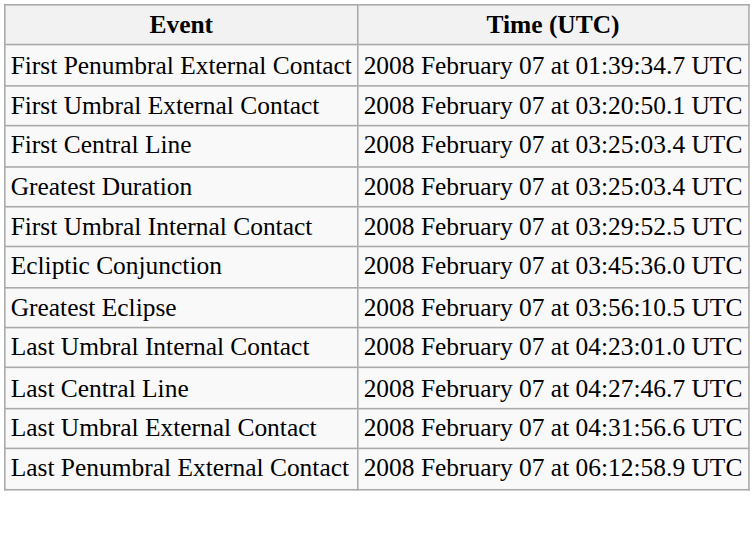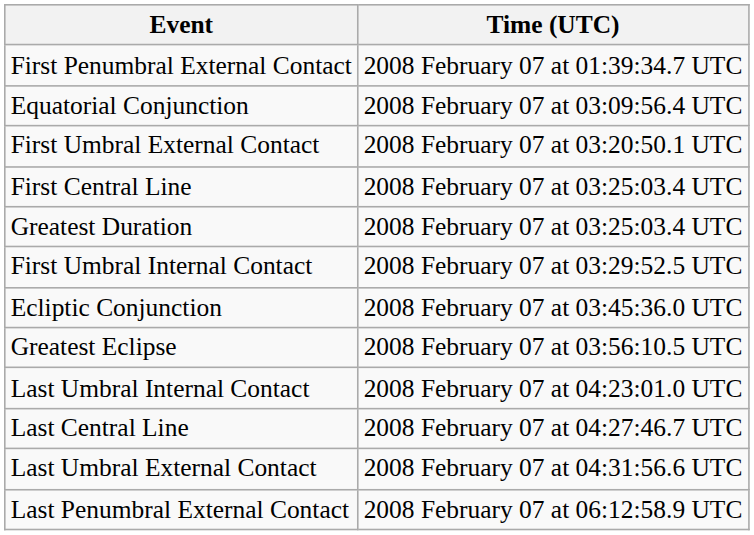+ row: (130, 105)
